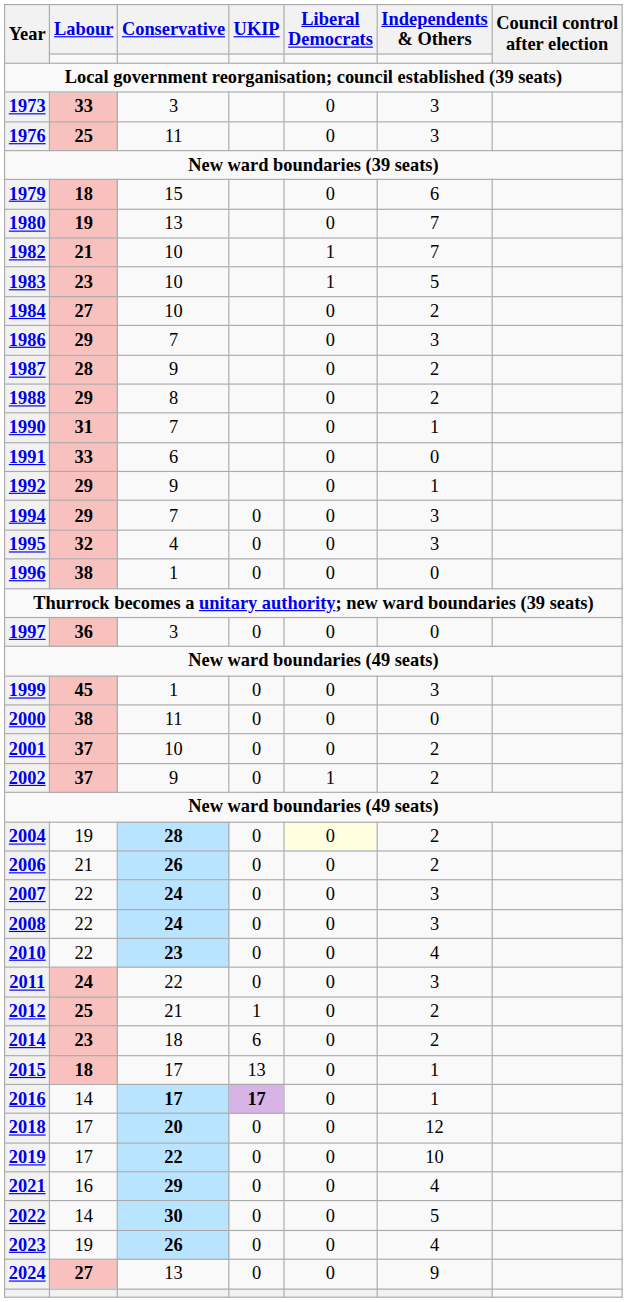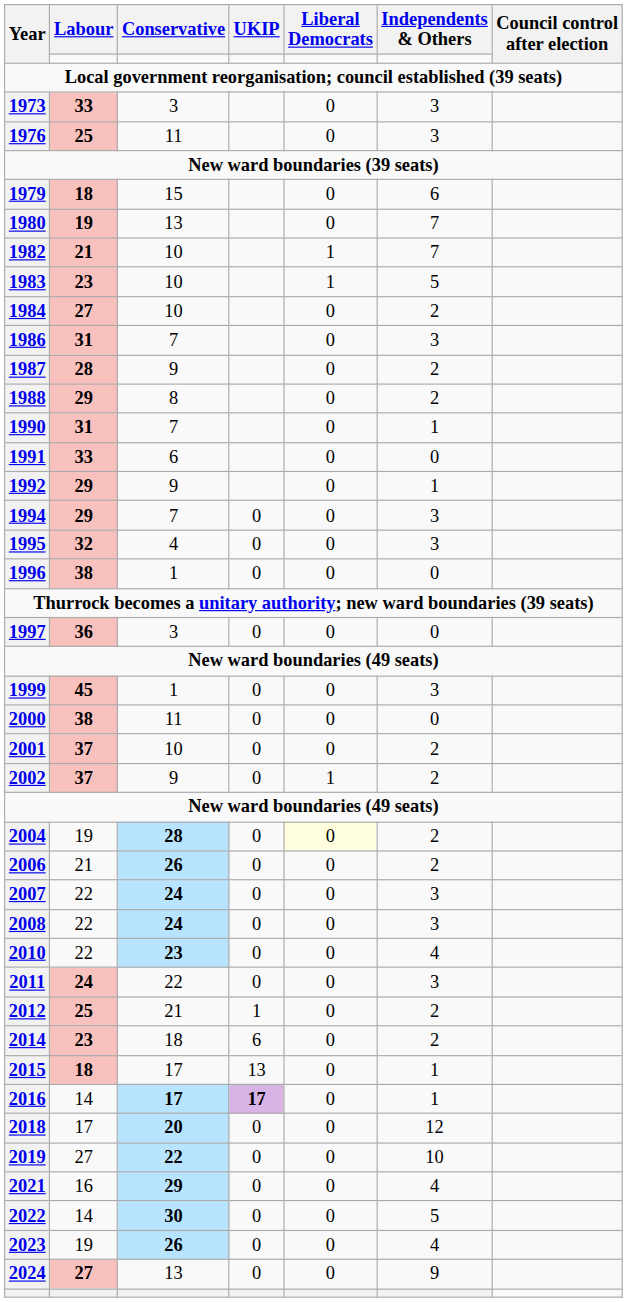(84, 340) 29 -> (84, 340) 31
(84, 1157) 17 -> (84, 1157) 27
